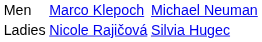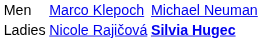(190, 30) normal -> (193, 30) bold
